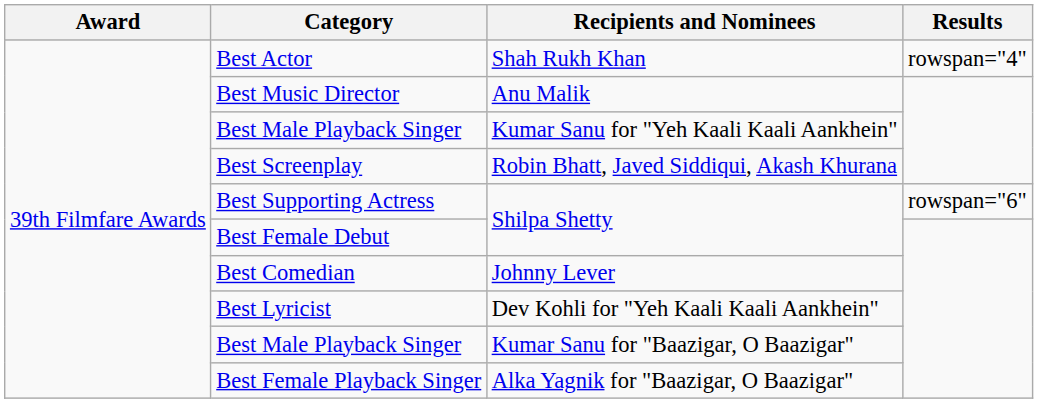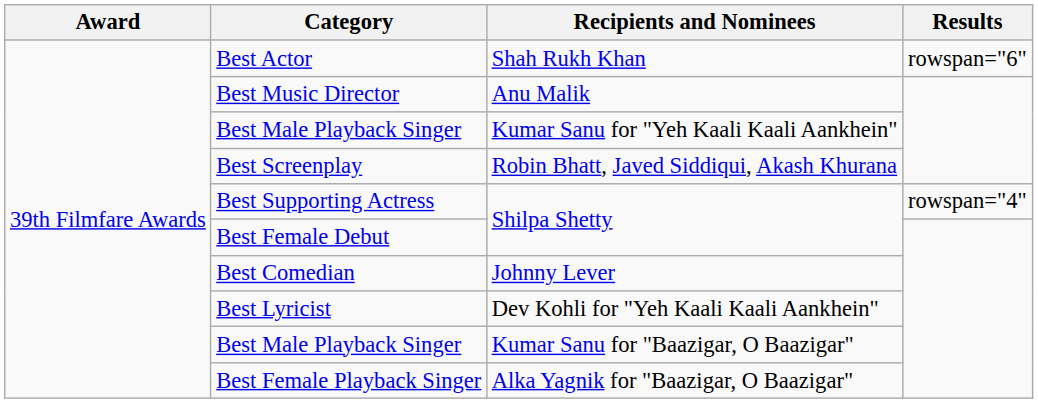(967, 58) rowspan="4" -> (967, 58) rowspan="6"
(967, 201) rowspan="6" -> (967, 201) rowspan="4"
